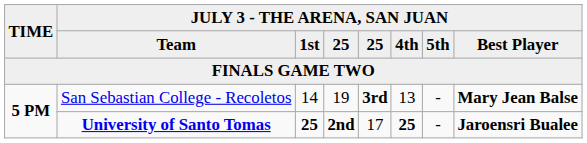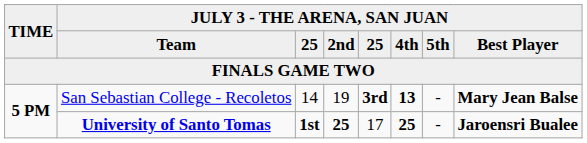(309, 44) 1st -> (309, 44) 25
(341, 44) 25 -> (341, 44) 2nd
(407, 97) normal -> (407, 97) bold
(309, 124) 25 -> (309, 124) 1st
(341, 124) 2nd -> (341, 124) 25
